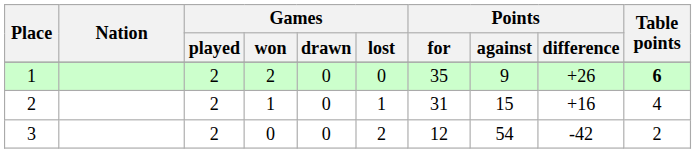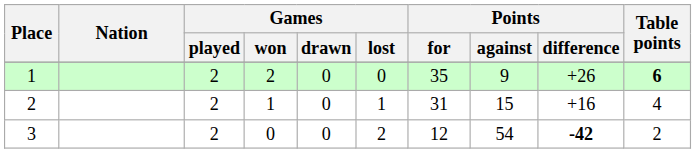(581, 133) normal -> (581, 133) bold
